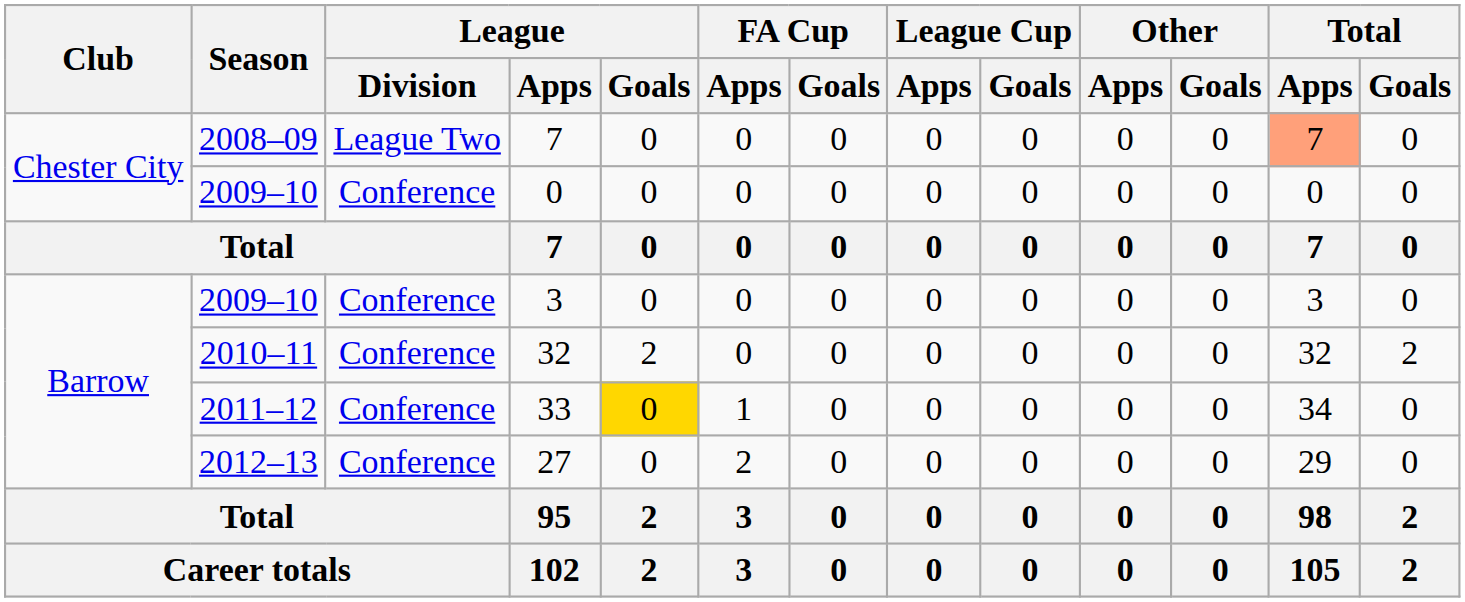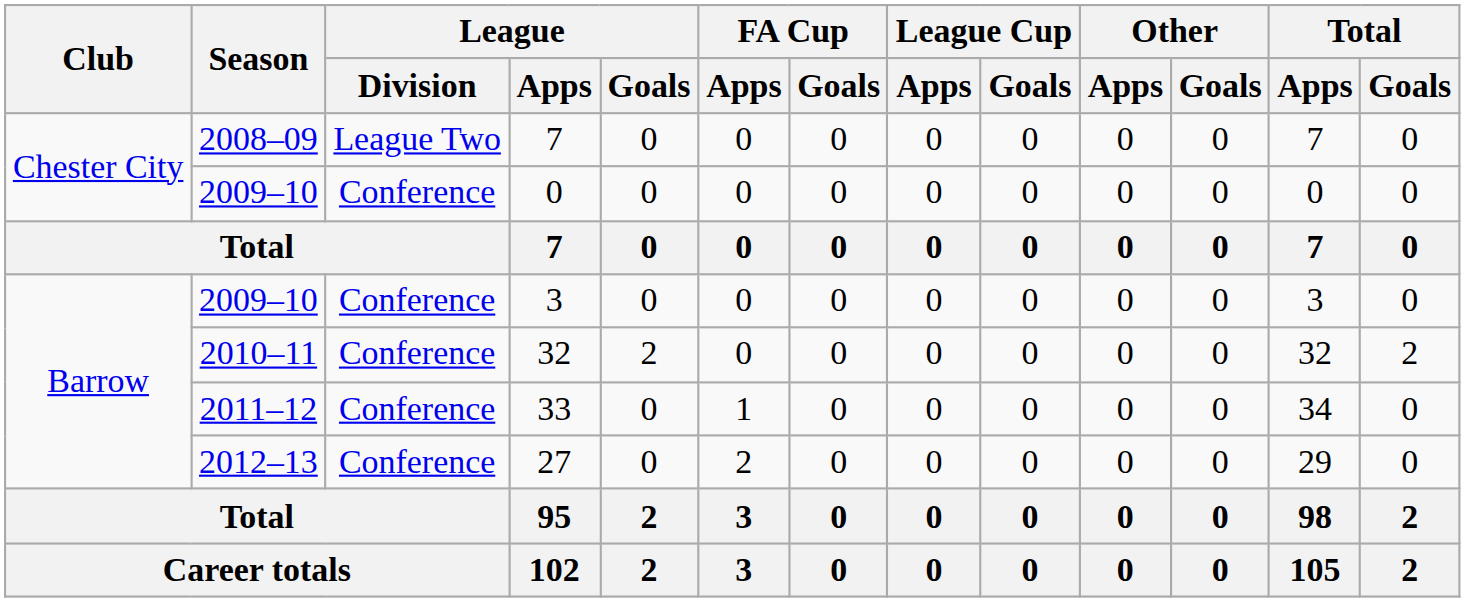(1315, 138) lightsalmon background -> (1315, 138) no background
(649, 407) gold background -> (649, 407) no background
